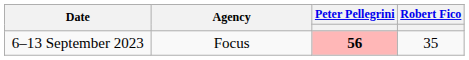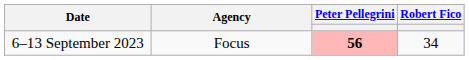(431, 43) 35 -> (431, 43) 34
